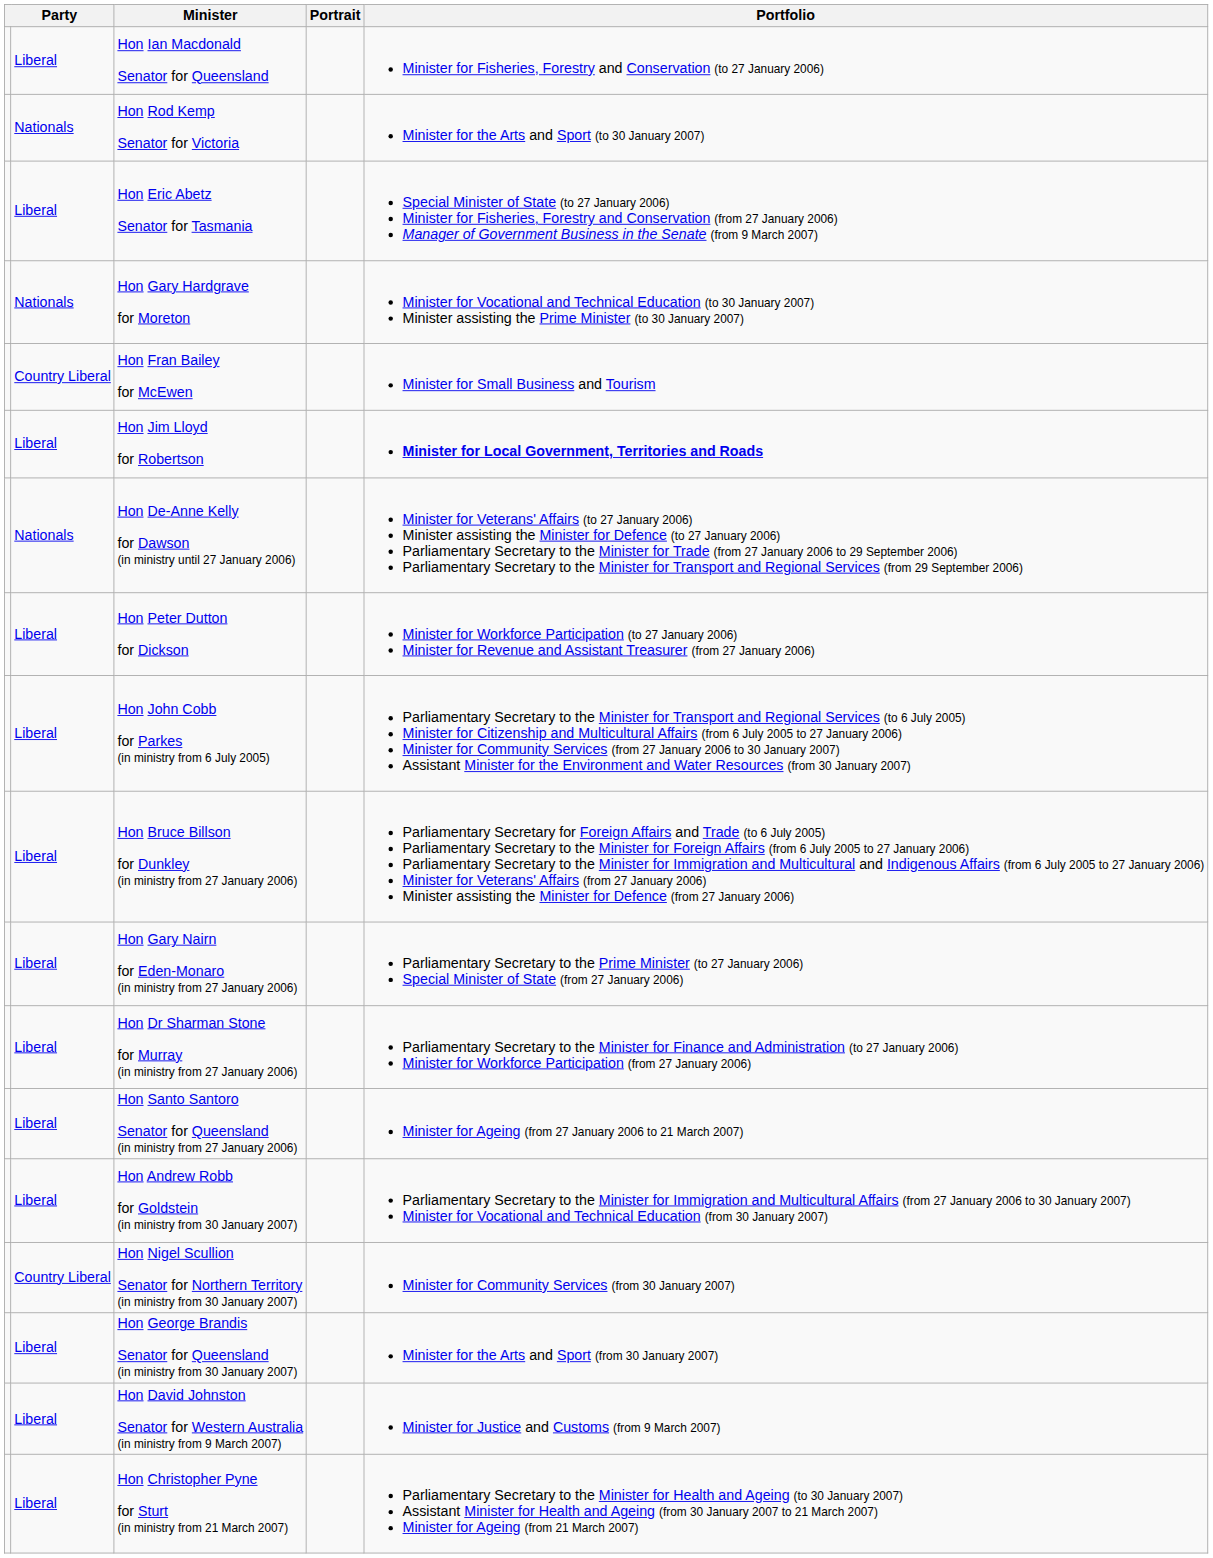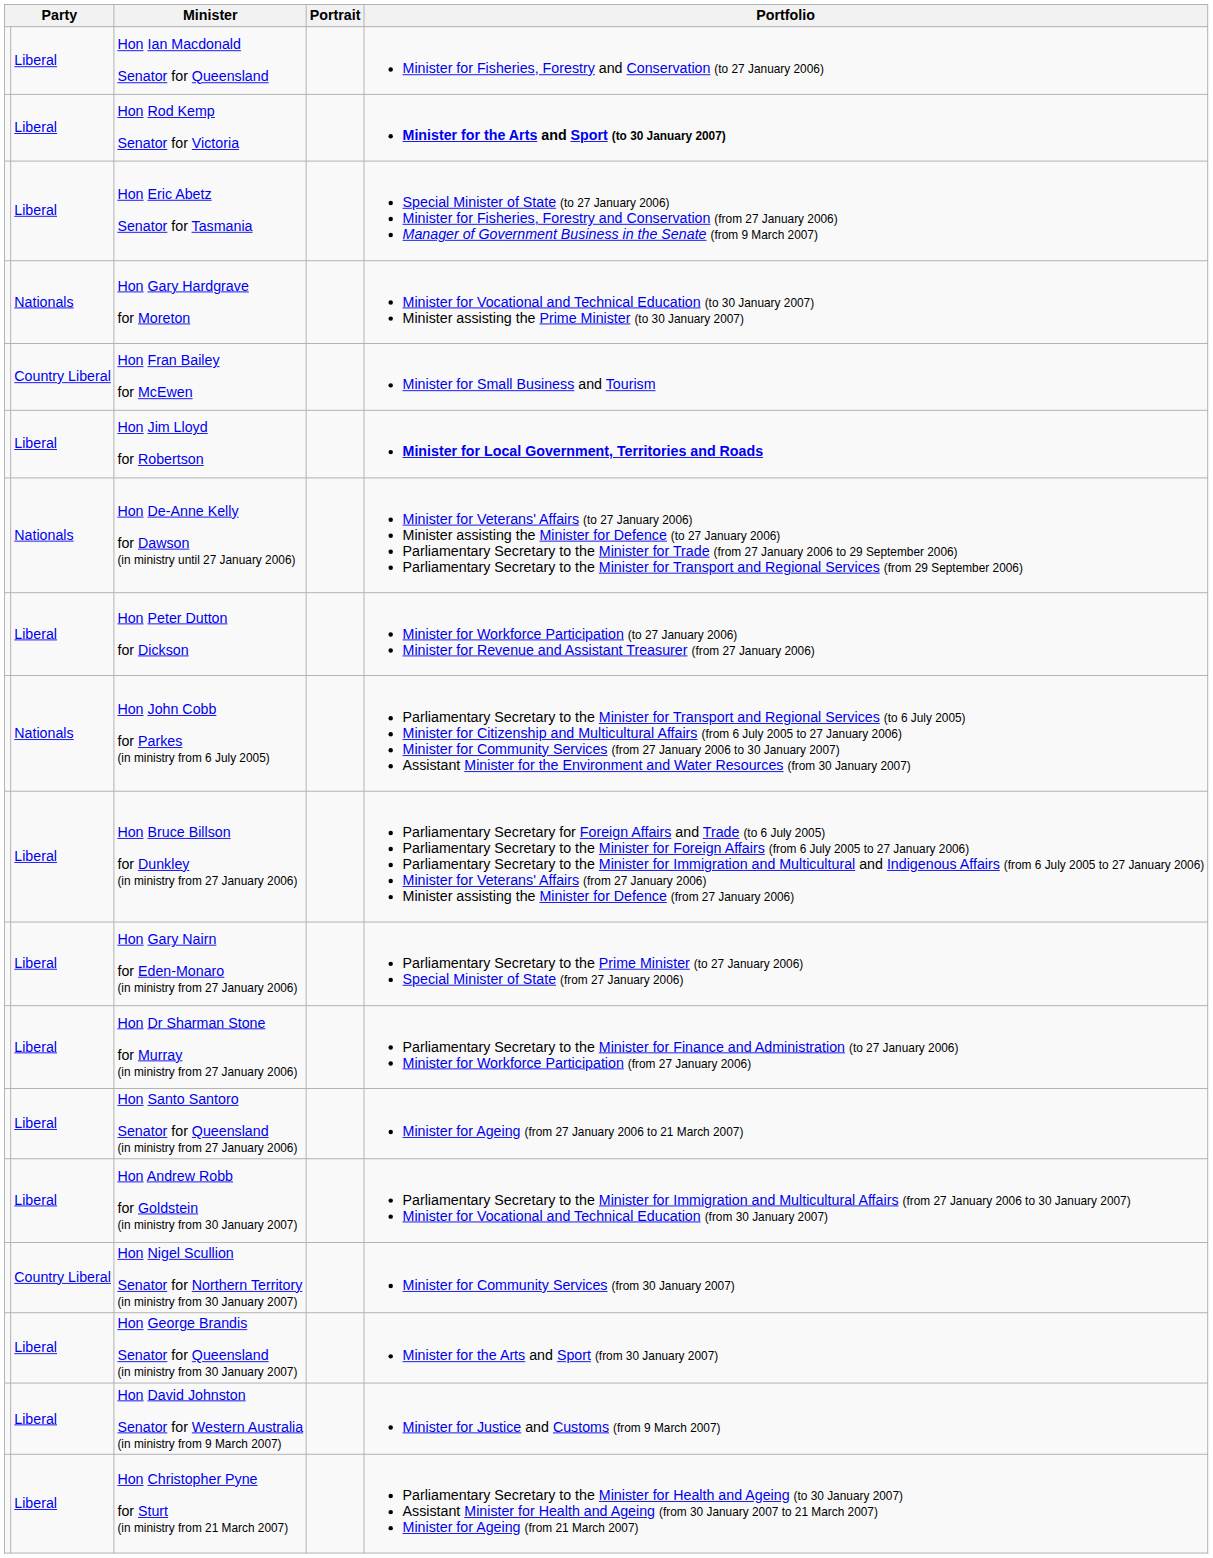(44, 127) Nationals -> (36, 127) Liberal
(786, 136) normal -> (786, 136) bold
(36, 733) Liberal -> (44, 733) Nationals
